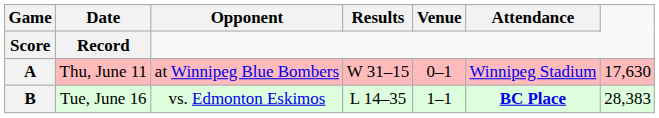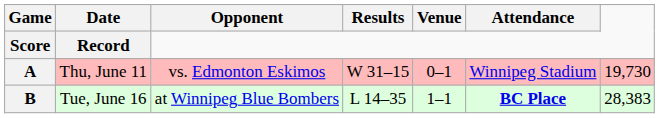(247, 71) at Winnipeg Blue Bombers -> (247, 71) vs. Edmonton Eskimos
(628, 71) 17,630 -> (628, 71) 19,730
(247, 98) vs. Edmonton Eskimos -> (247, 98) at Winnipeg Blue Bombers
